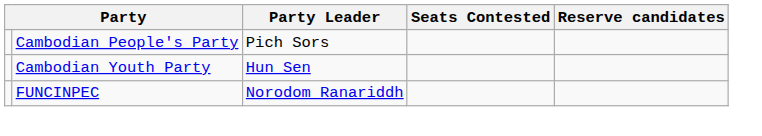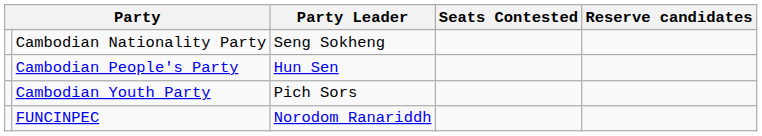+ row: (141, 42)
(288, 42) Pich Sors -> (306, 68) Hun Sen
(278, 68) Hun Sen -> (315, 93) Pich Sors
